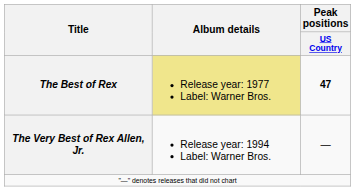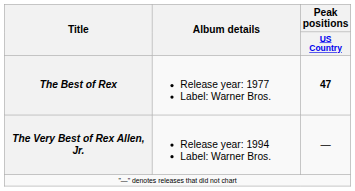(226, 91) khaki background -> (226, 91) no background
